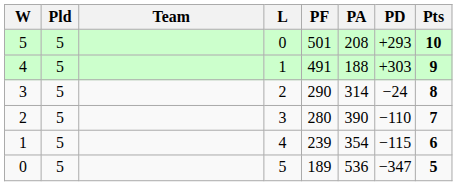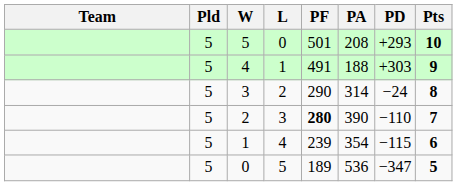columns swapped: (171, 17) <-> (23, 17)
(320, 117) normal -> (320, 117) bold
